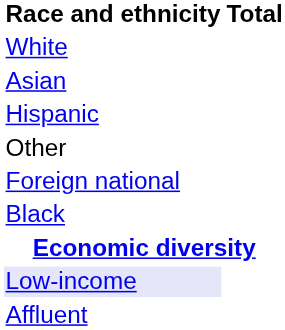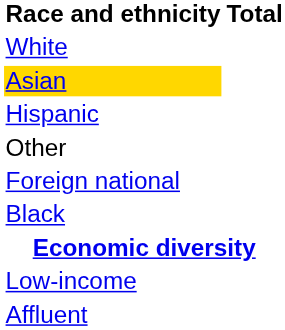(36, 80) no background -> (36, 80) gold background
(71, 281) lavender background -> (71, 281) no background
